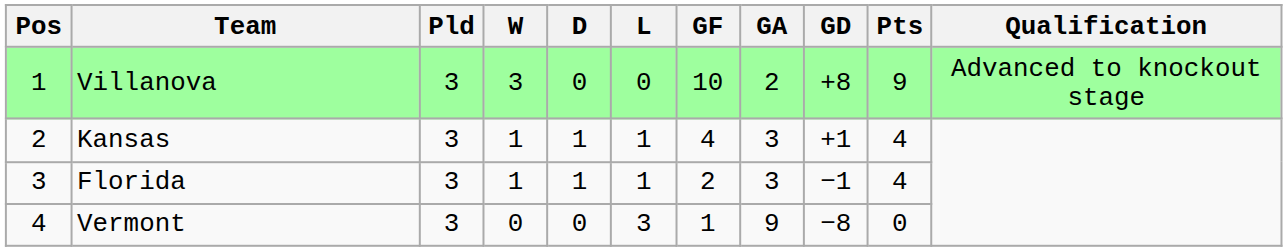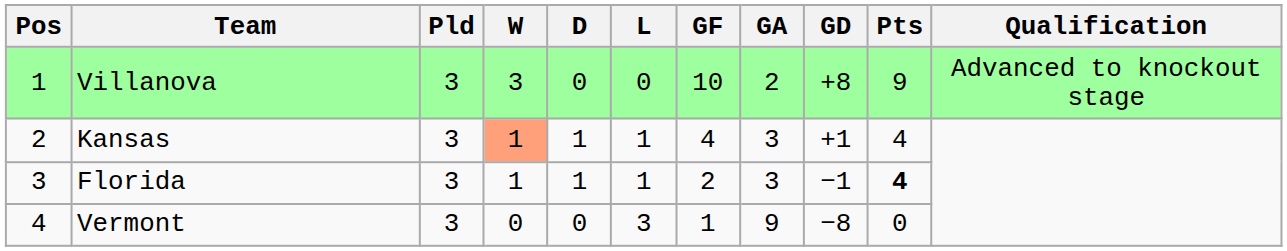(516, 140) no background -> (516, 140) lightsalmon background
(900, 182) normal -> (900, 182) bold
